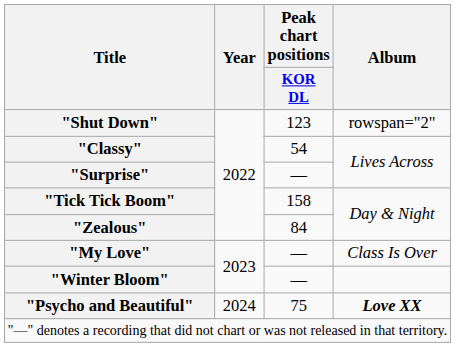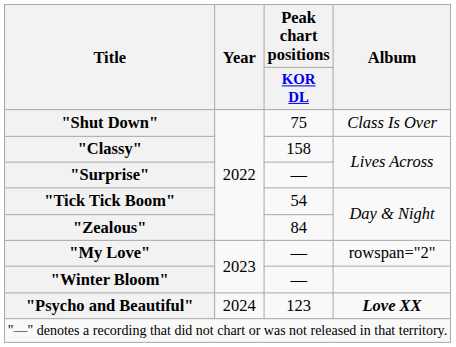(299, 122) 123 -> (299, 122) 75
(392, 122) rowspan="2" -> (392, 122) Class Is Over
(299, 148) 54 -> (299, 148) 158
(299, 201) 158 -> (299, 201) 54
(392, 253) Class Is Over -> (392, 253) rowspan="2"
(299, 305) 75 -> (299, 305) 123
